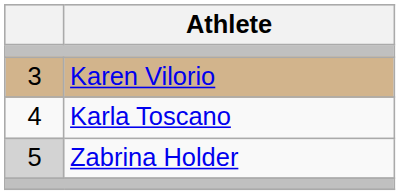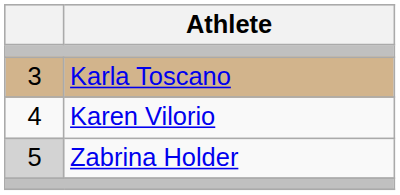(143, 76) Karen Vilorio -> (150, 76) Karla Toscano
(150, 117) Karla Toscano -> (143, 117) Karen Vilorio
